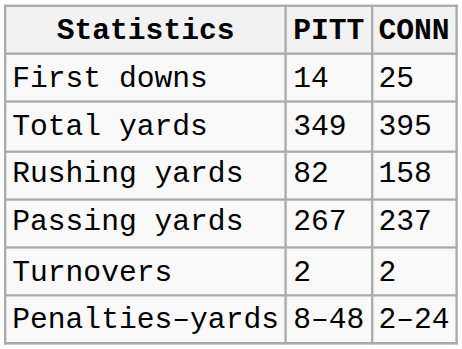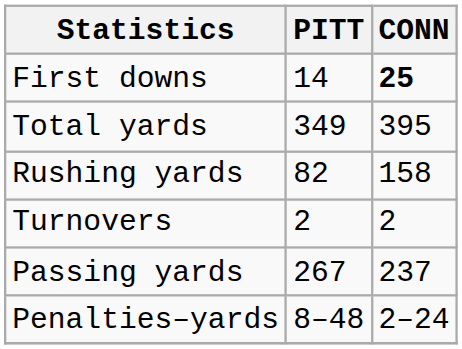(396, 78) normal -> (396, 78) bold
rows swapped: (128, 223) <-> (92, 271)
